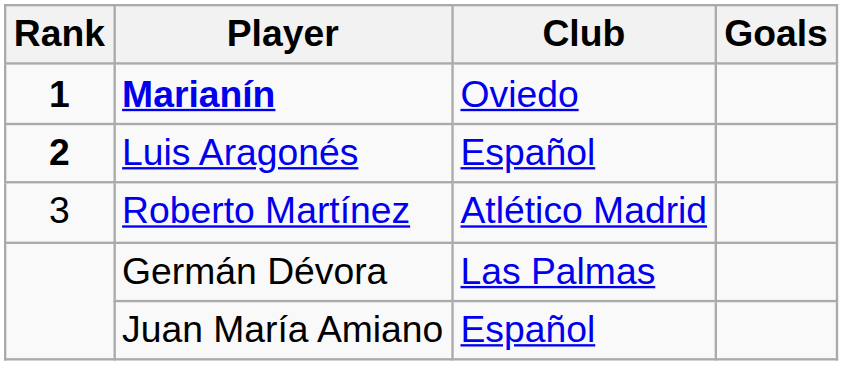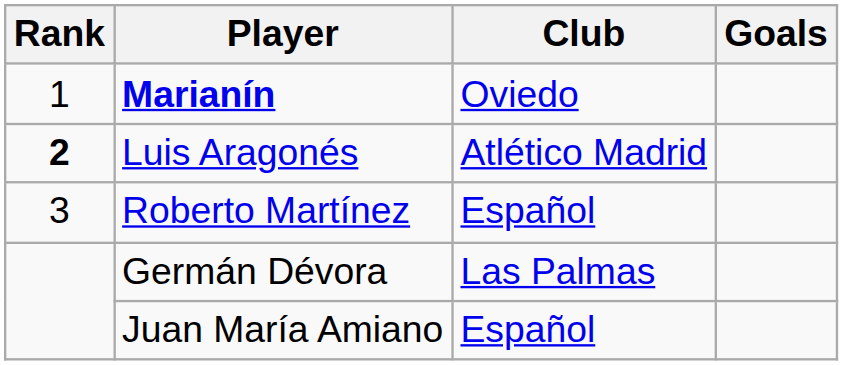(59, 93) bold -> (59, 93) normal
(528, 152) Español -> (584, 152) Atlético Madrid
(584, 211) Atlético Madrid -> (528, 211) Español
